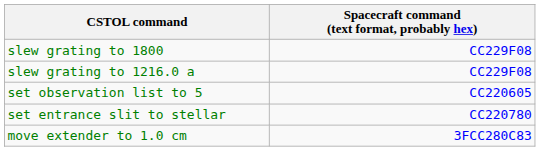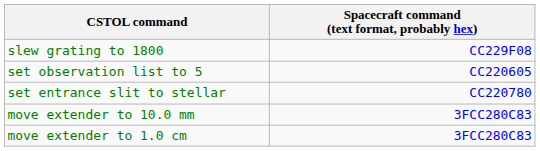- row: (101, 72)
+ row: (101, 114)
